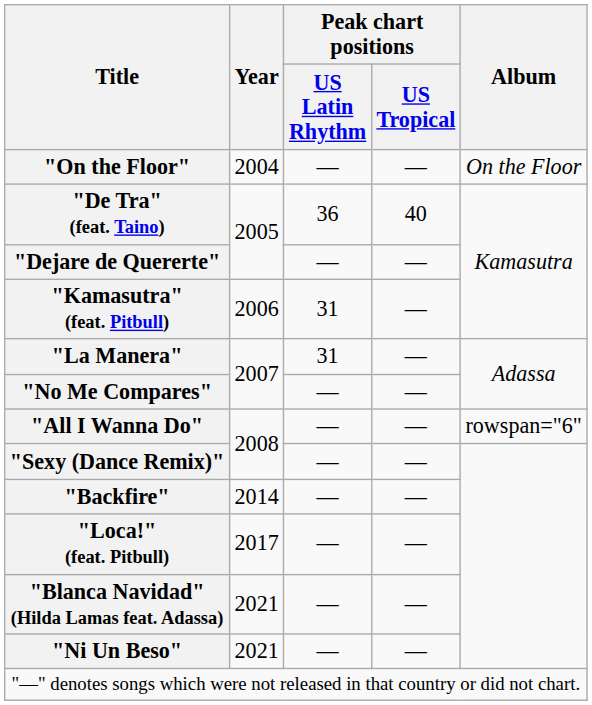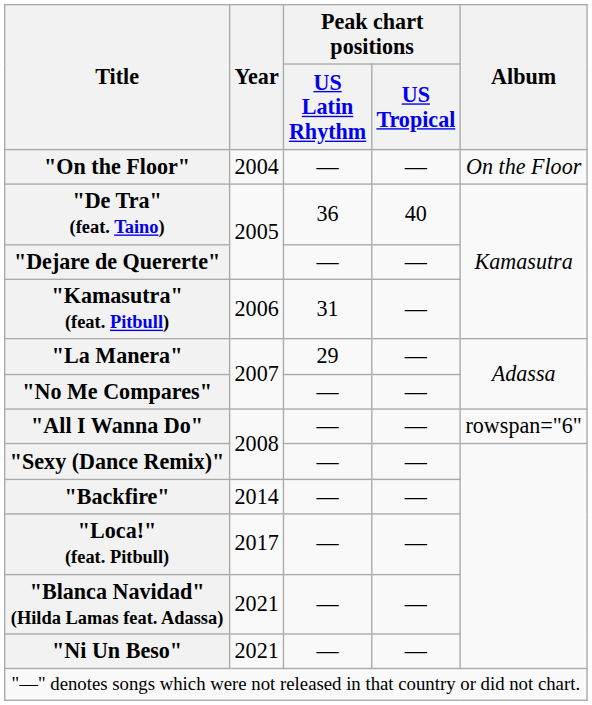(328, 356) 31 -> (328, 356) 29
